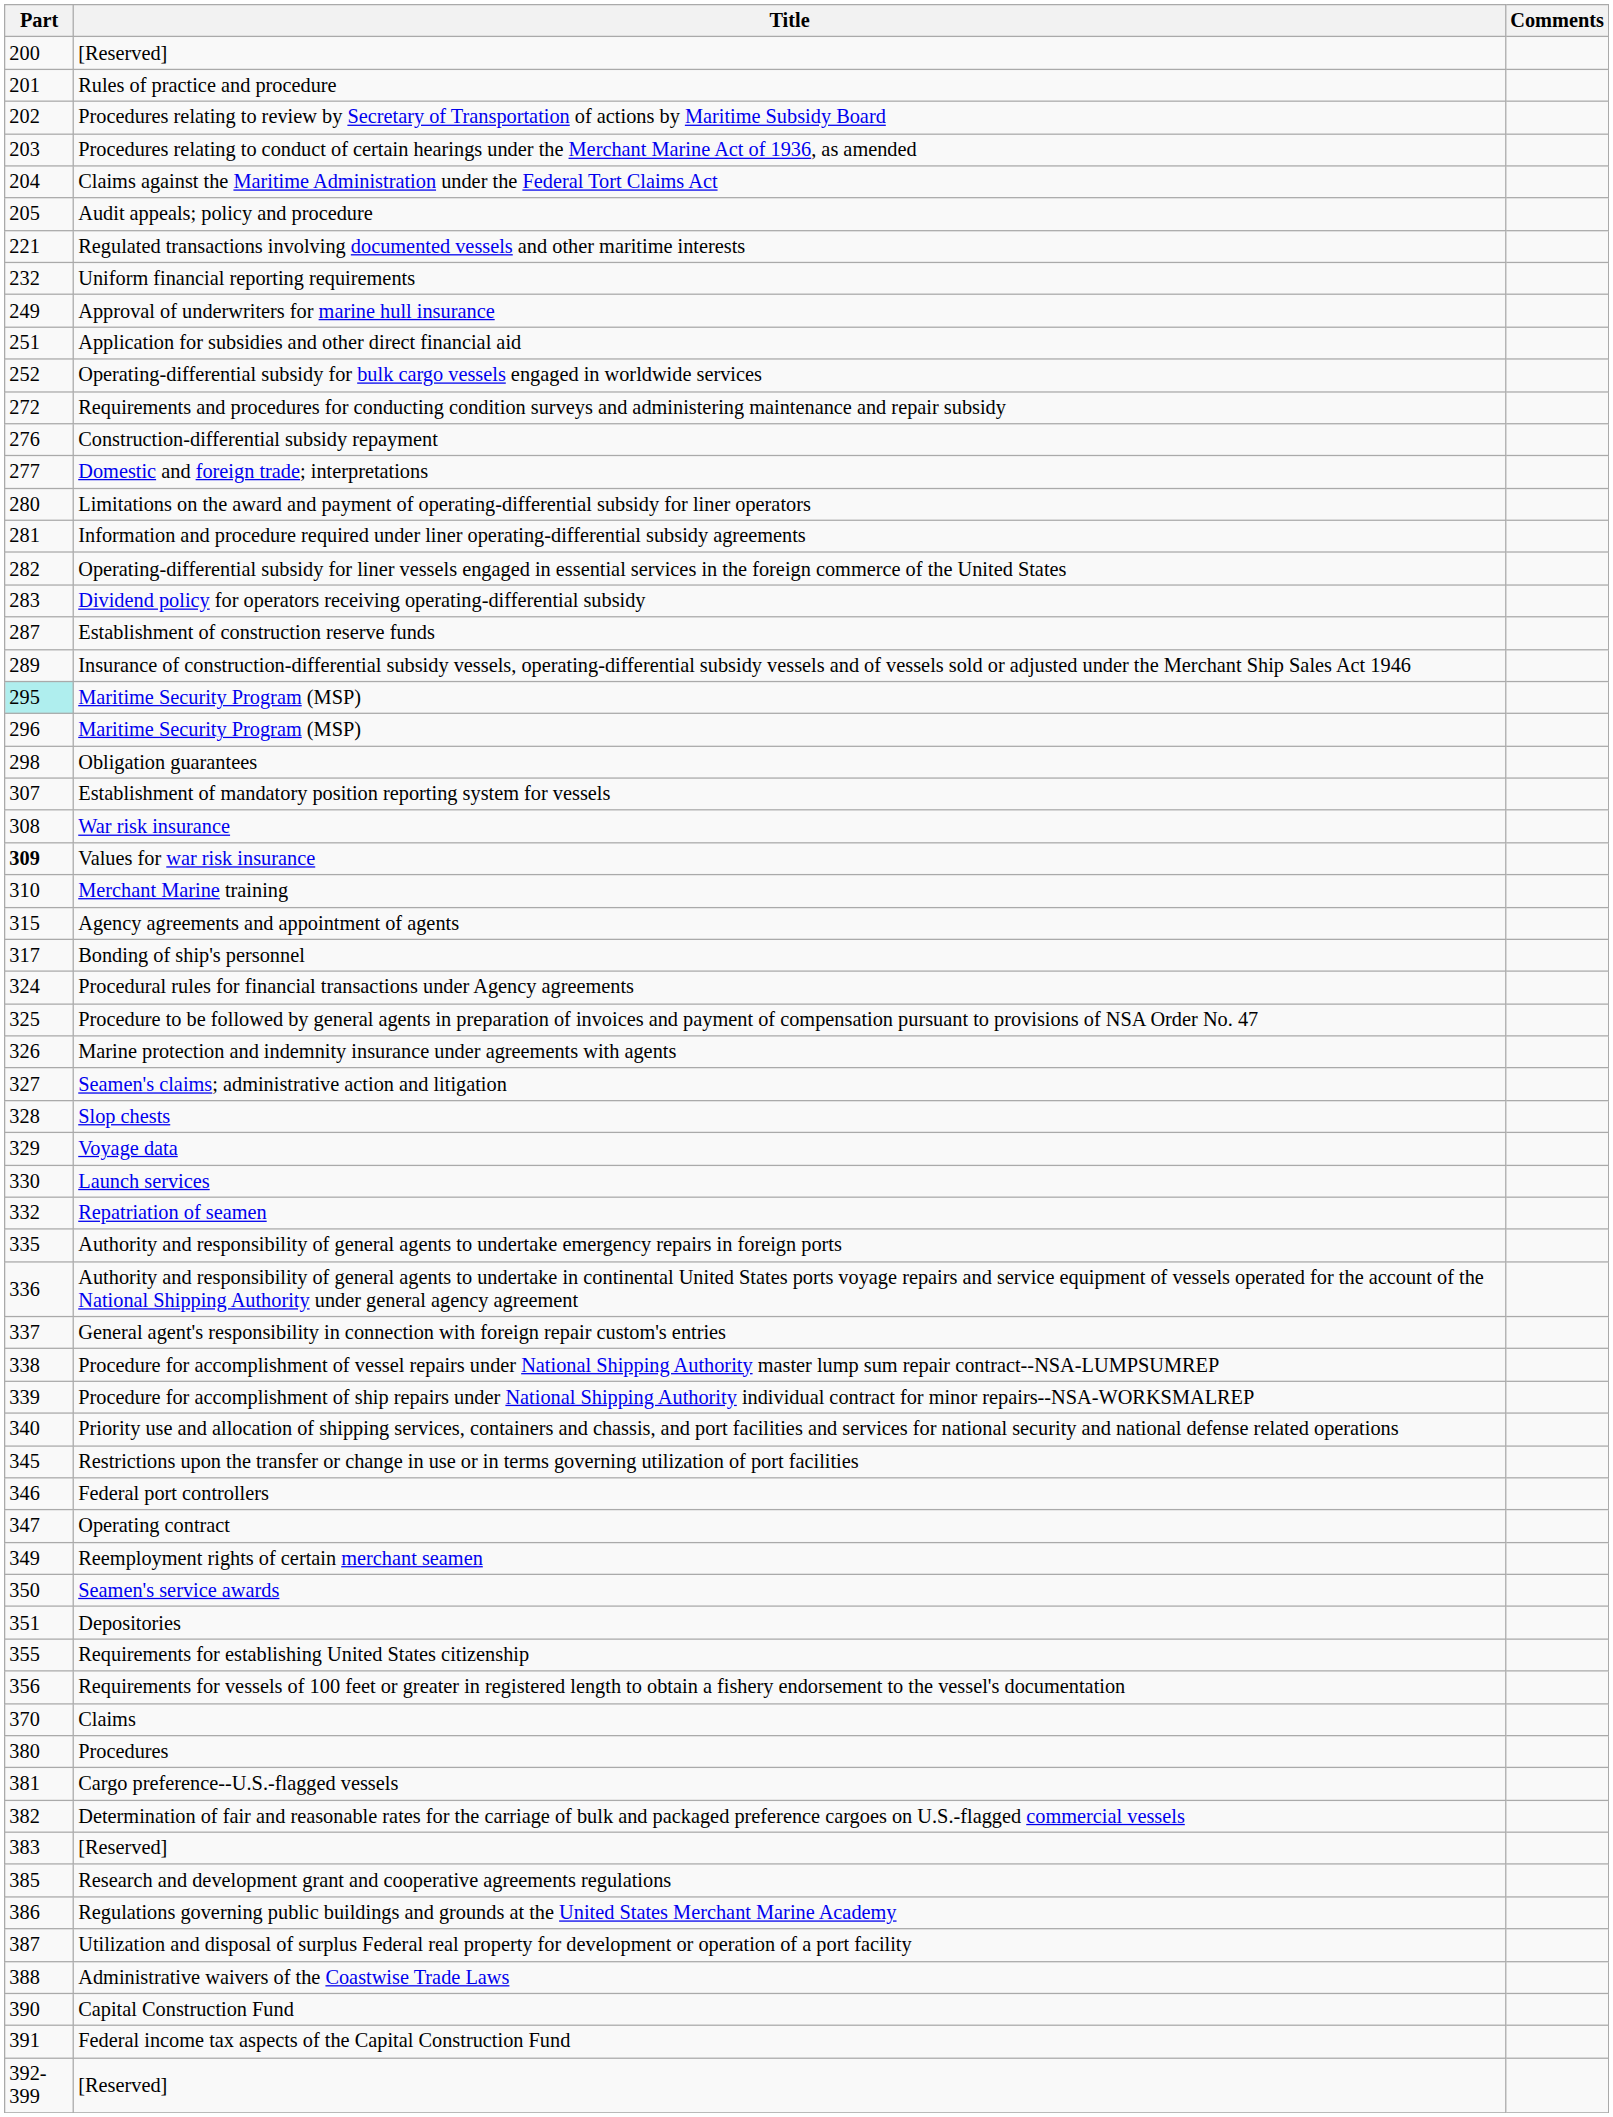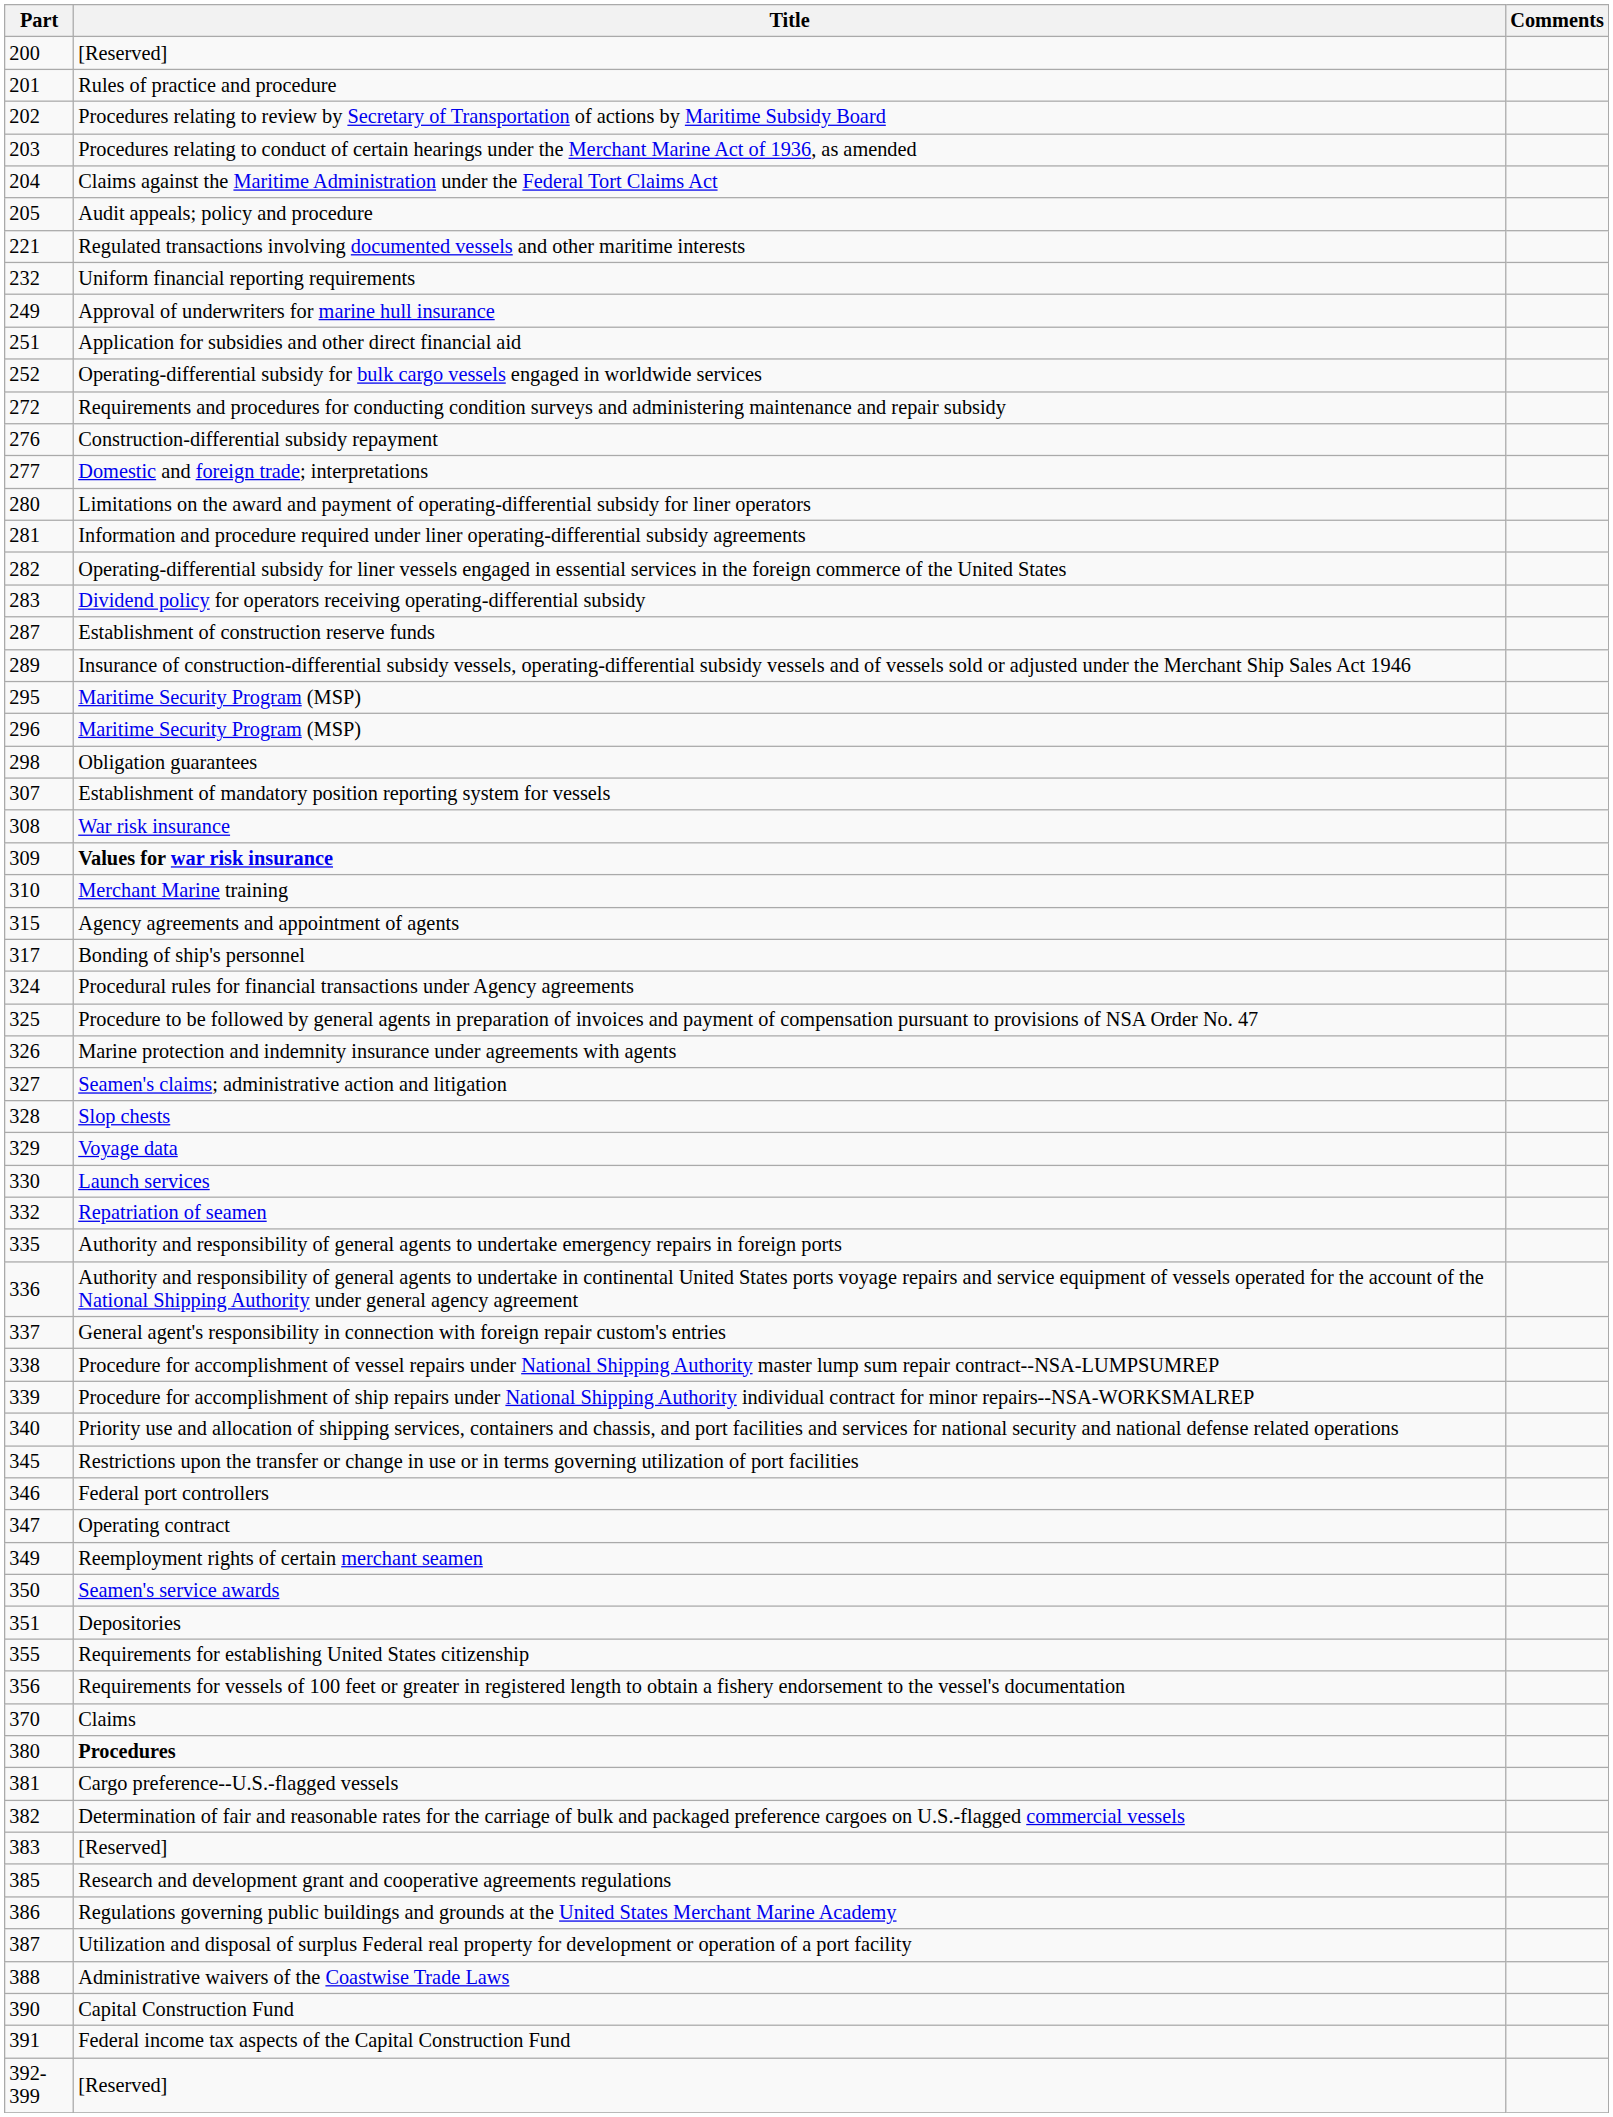(25, 697) paleturquoise background -> (25, 697) no background
(25, 858) bold -> (25, 858) normal
(197, 858) normal -> (206, 858) bold
(123, 1751) normal -> (127, 1751) bold
